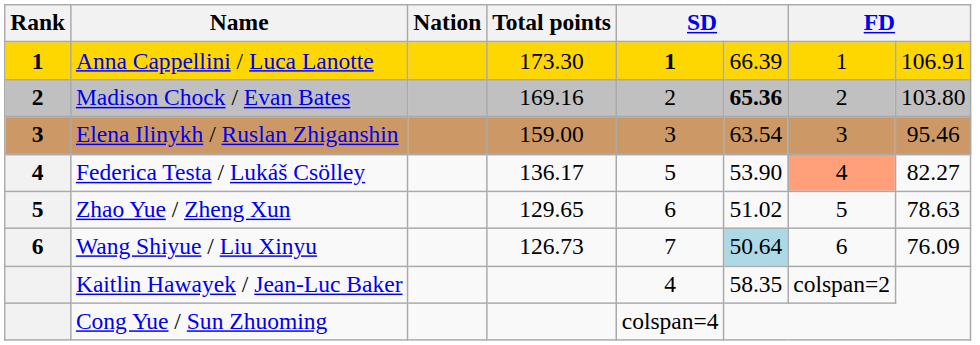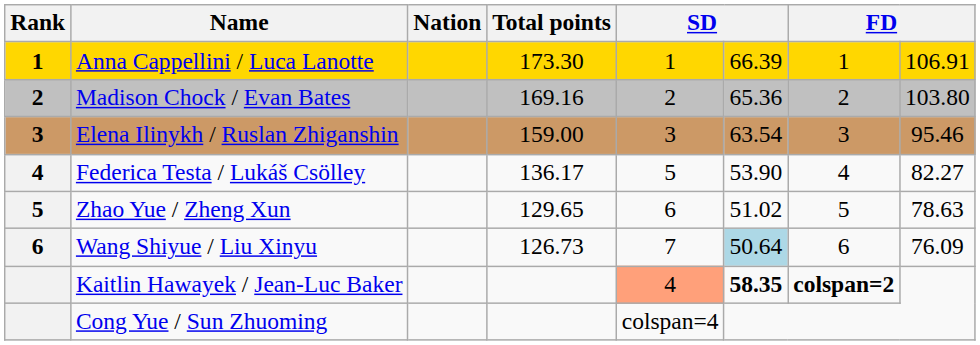(670, 60) bold -> (670, 60) normal
(756, 97) bold -> (756, 97) normal
(842, 172) lightsalmon background -> (844, 172) no background
(670, 284) no background -> (670, 284) lightsalmon background
(756, 284) normal -> (756, 284) bold
(842, 284) normal -> (844, 284) bold
